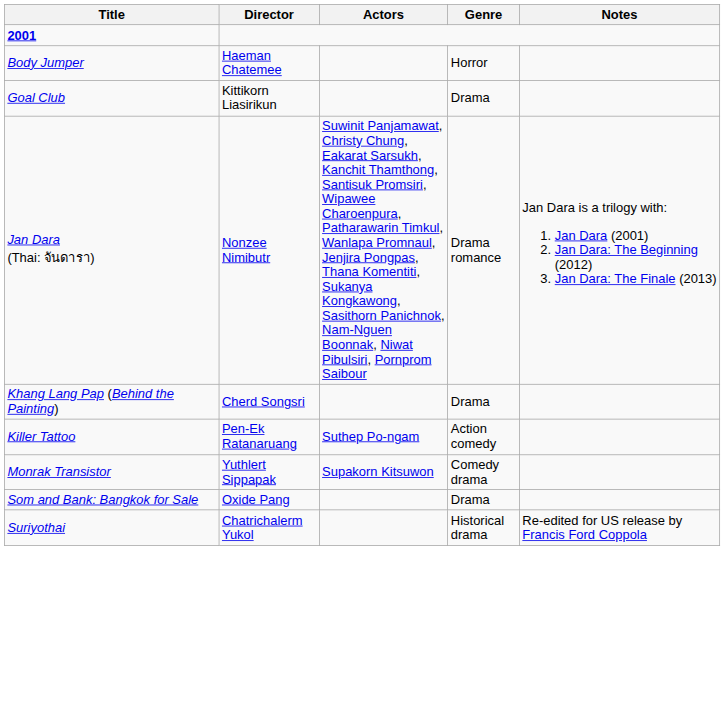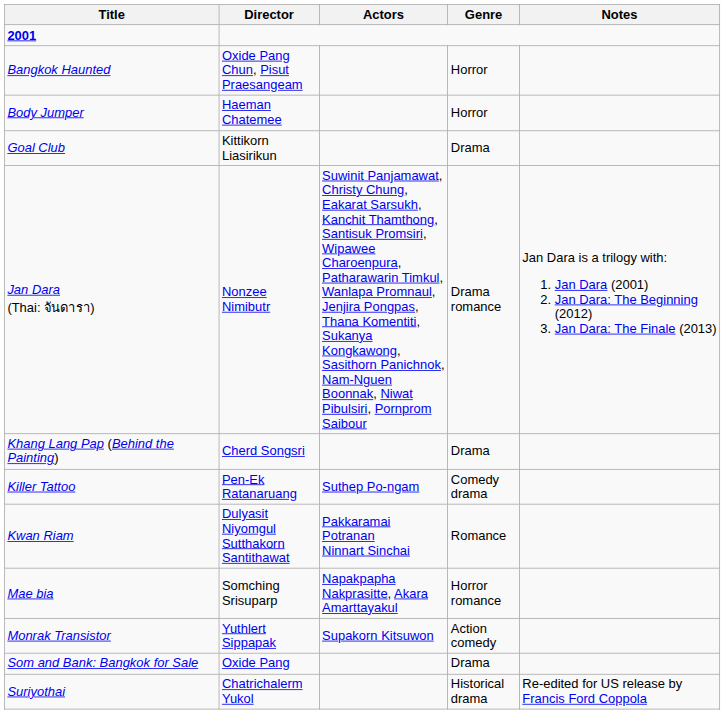+ row: (59, 70)
(474, 436) Action comedy -> (475, 486) Comedy drama
+ row: (41, 536)
+ row: (30, 593)
(475, 472) Comedy drama -> (474, 635) Action comedy
